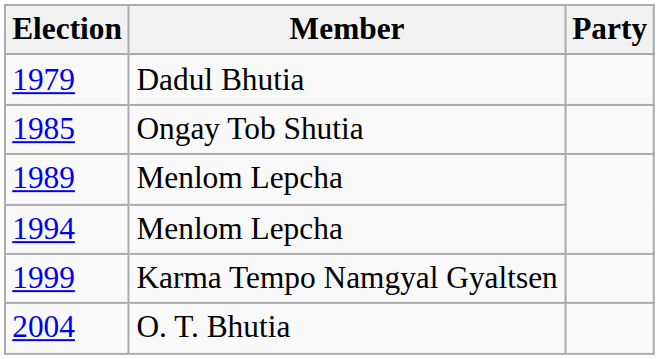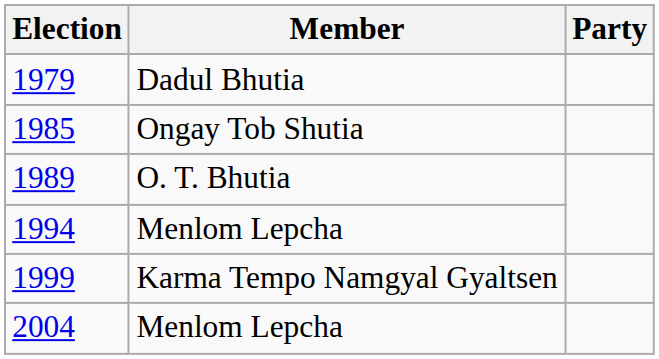(240, 178) Menlom Lepcha -> (213, 178) O. T. Bhutia
(213, 327) O. T. Bhutia -> (240, 327) Menlom Lepcha
